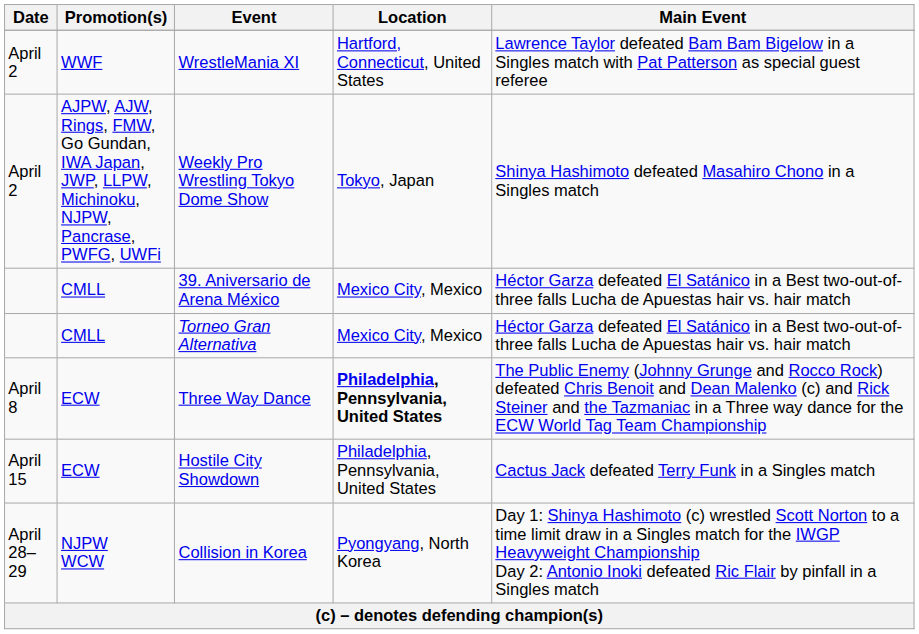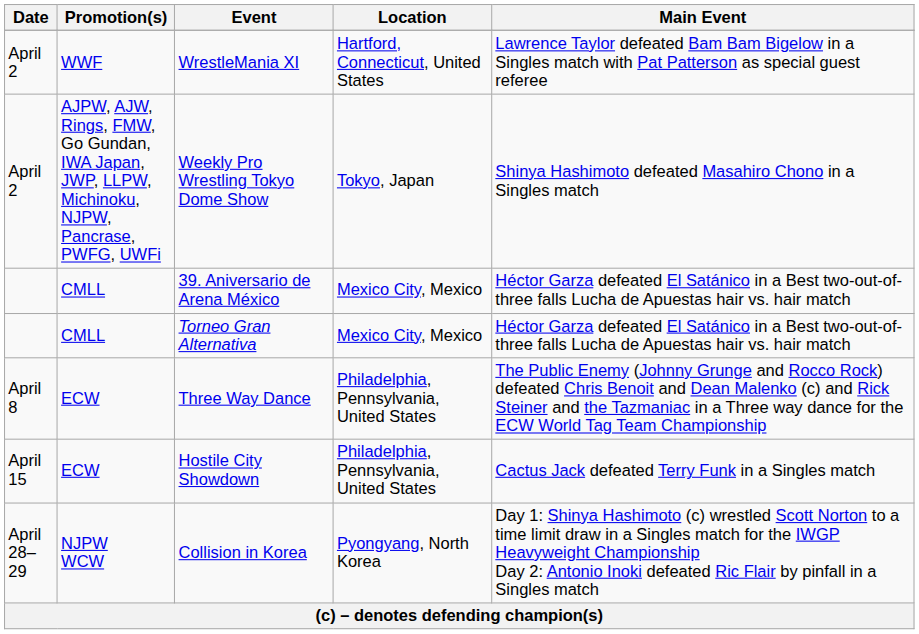(392, 398) bold -> (388, 398) normal
